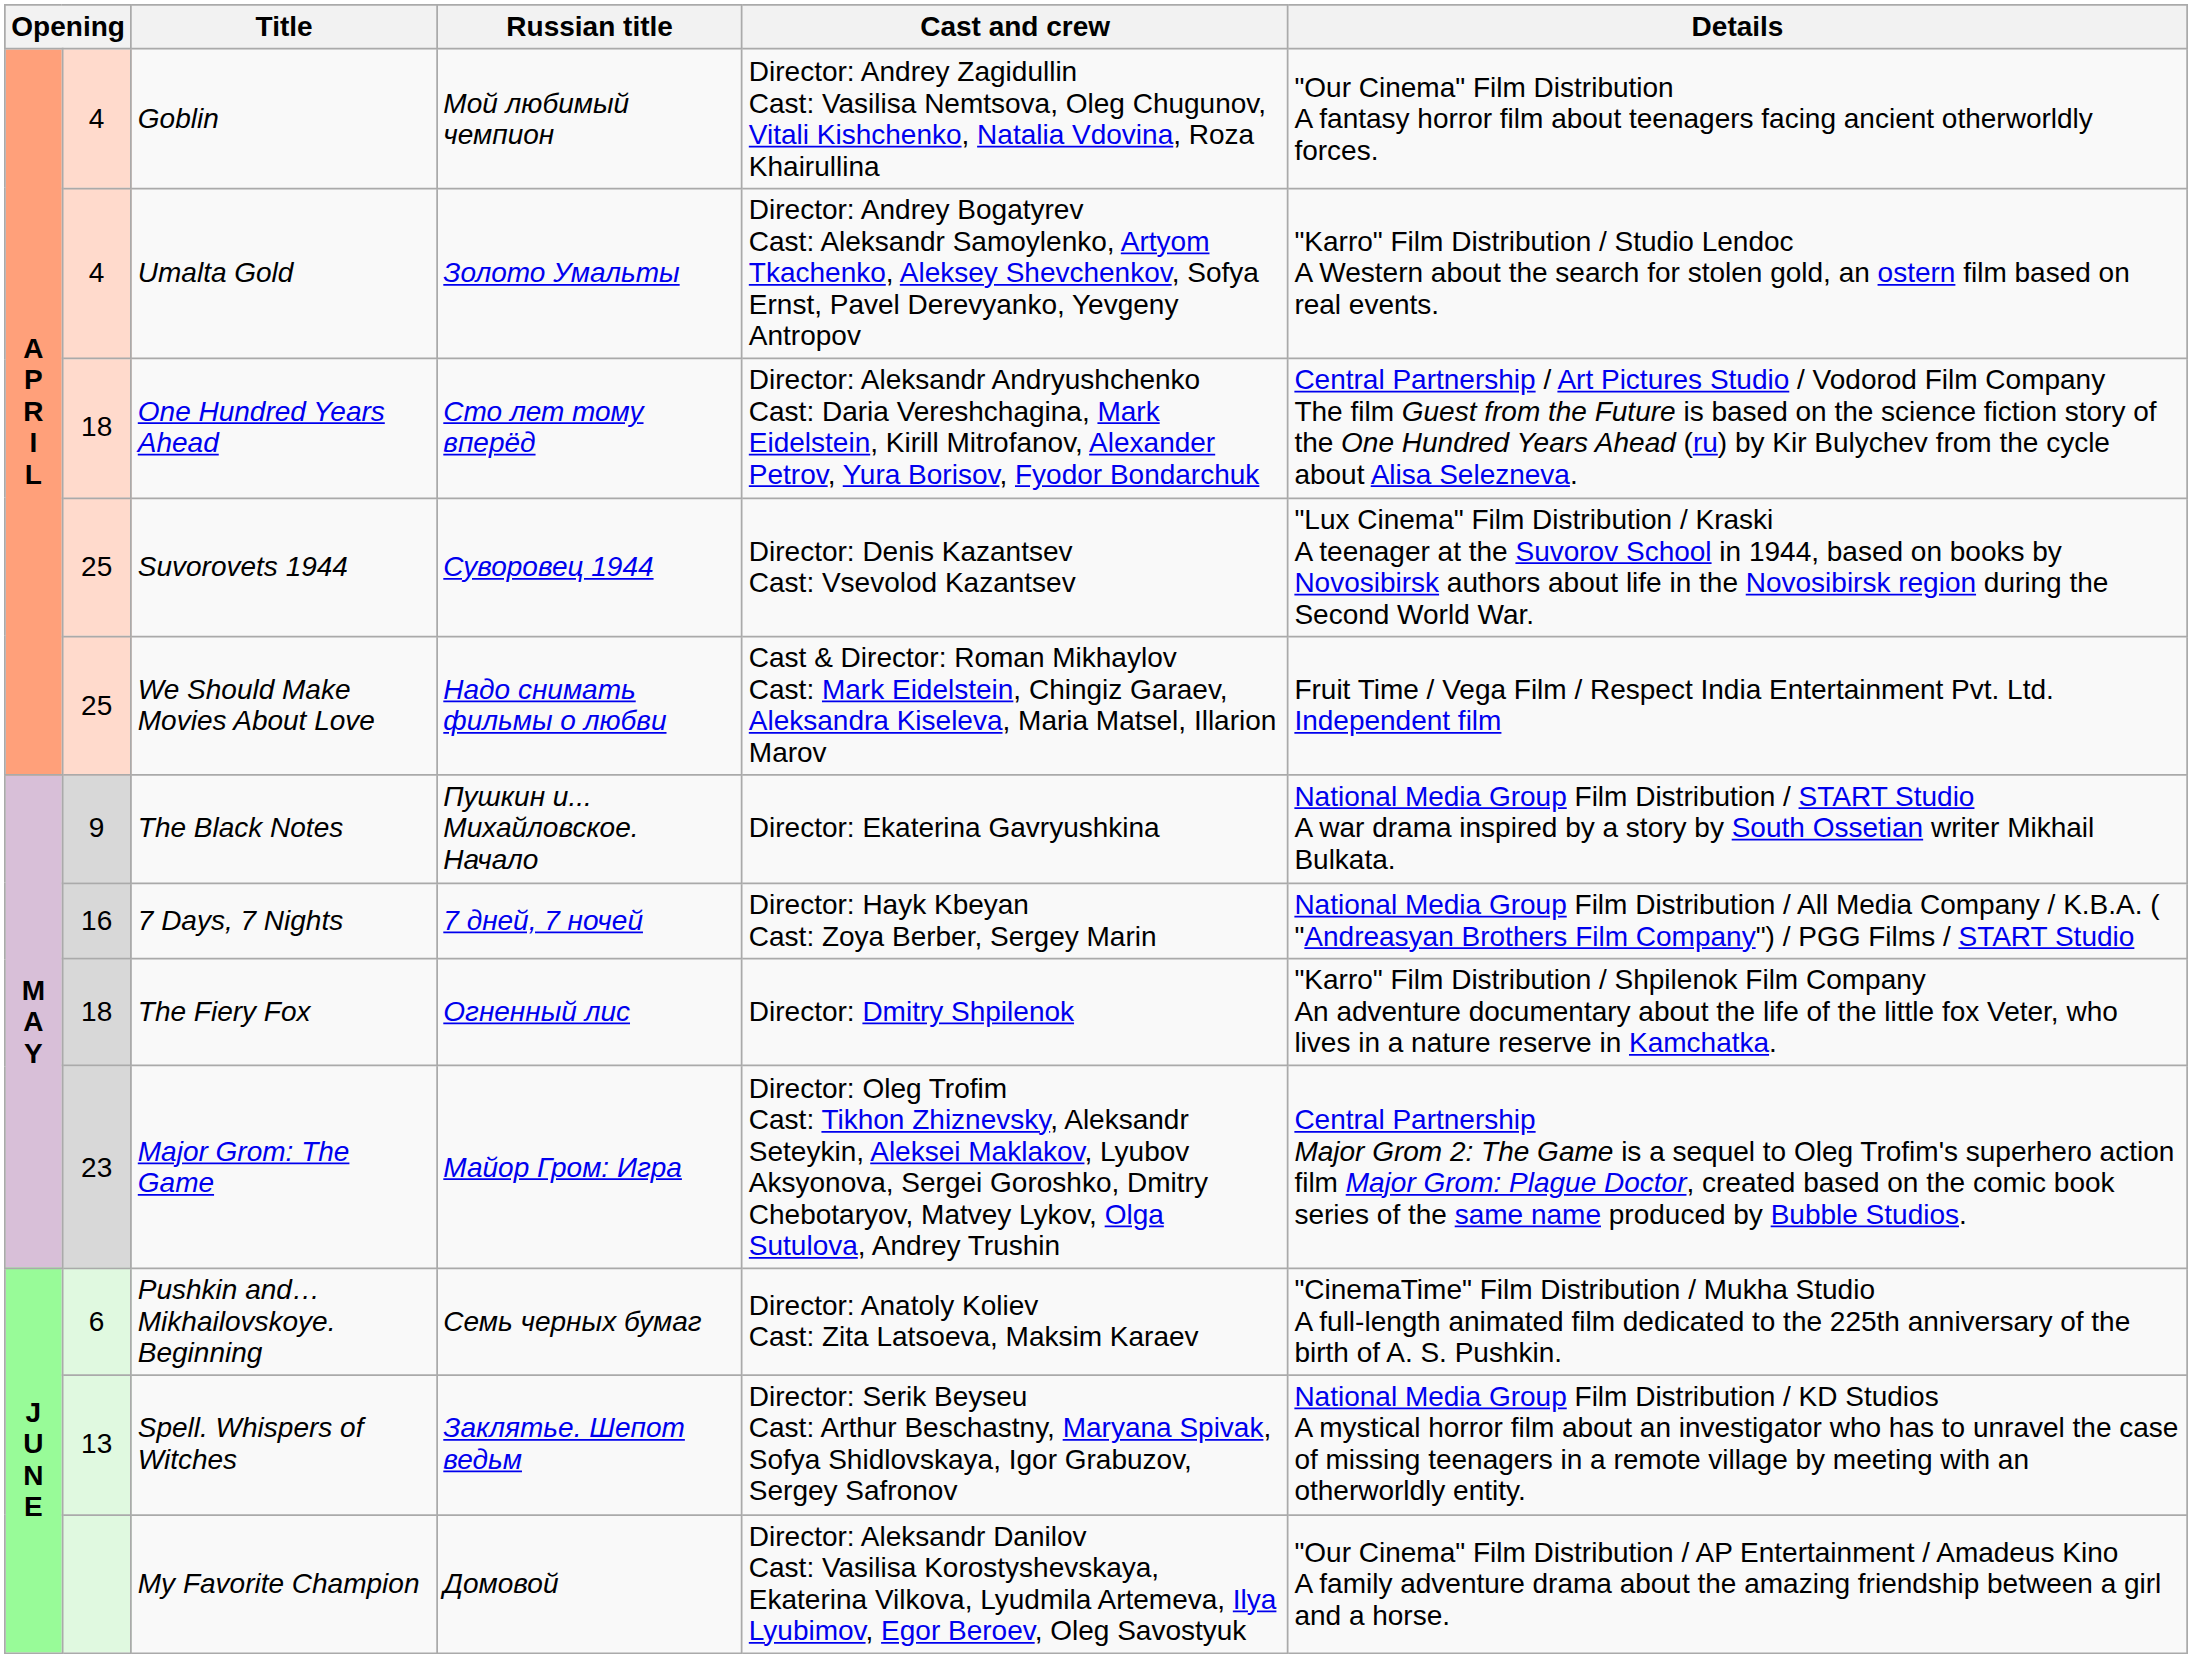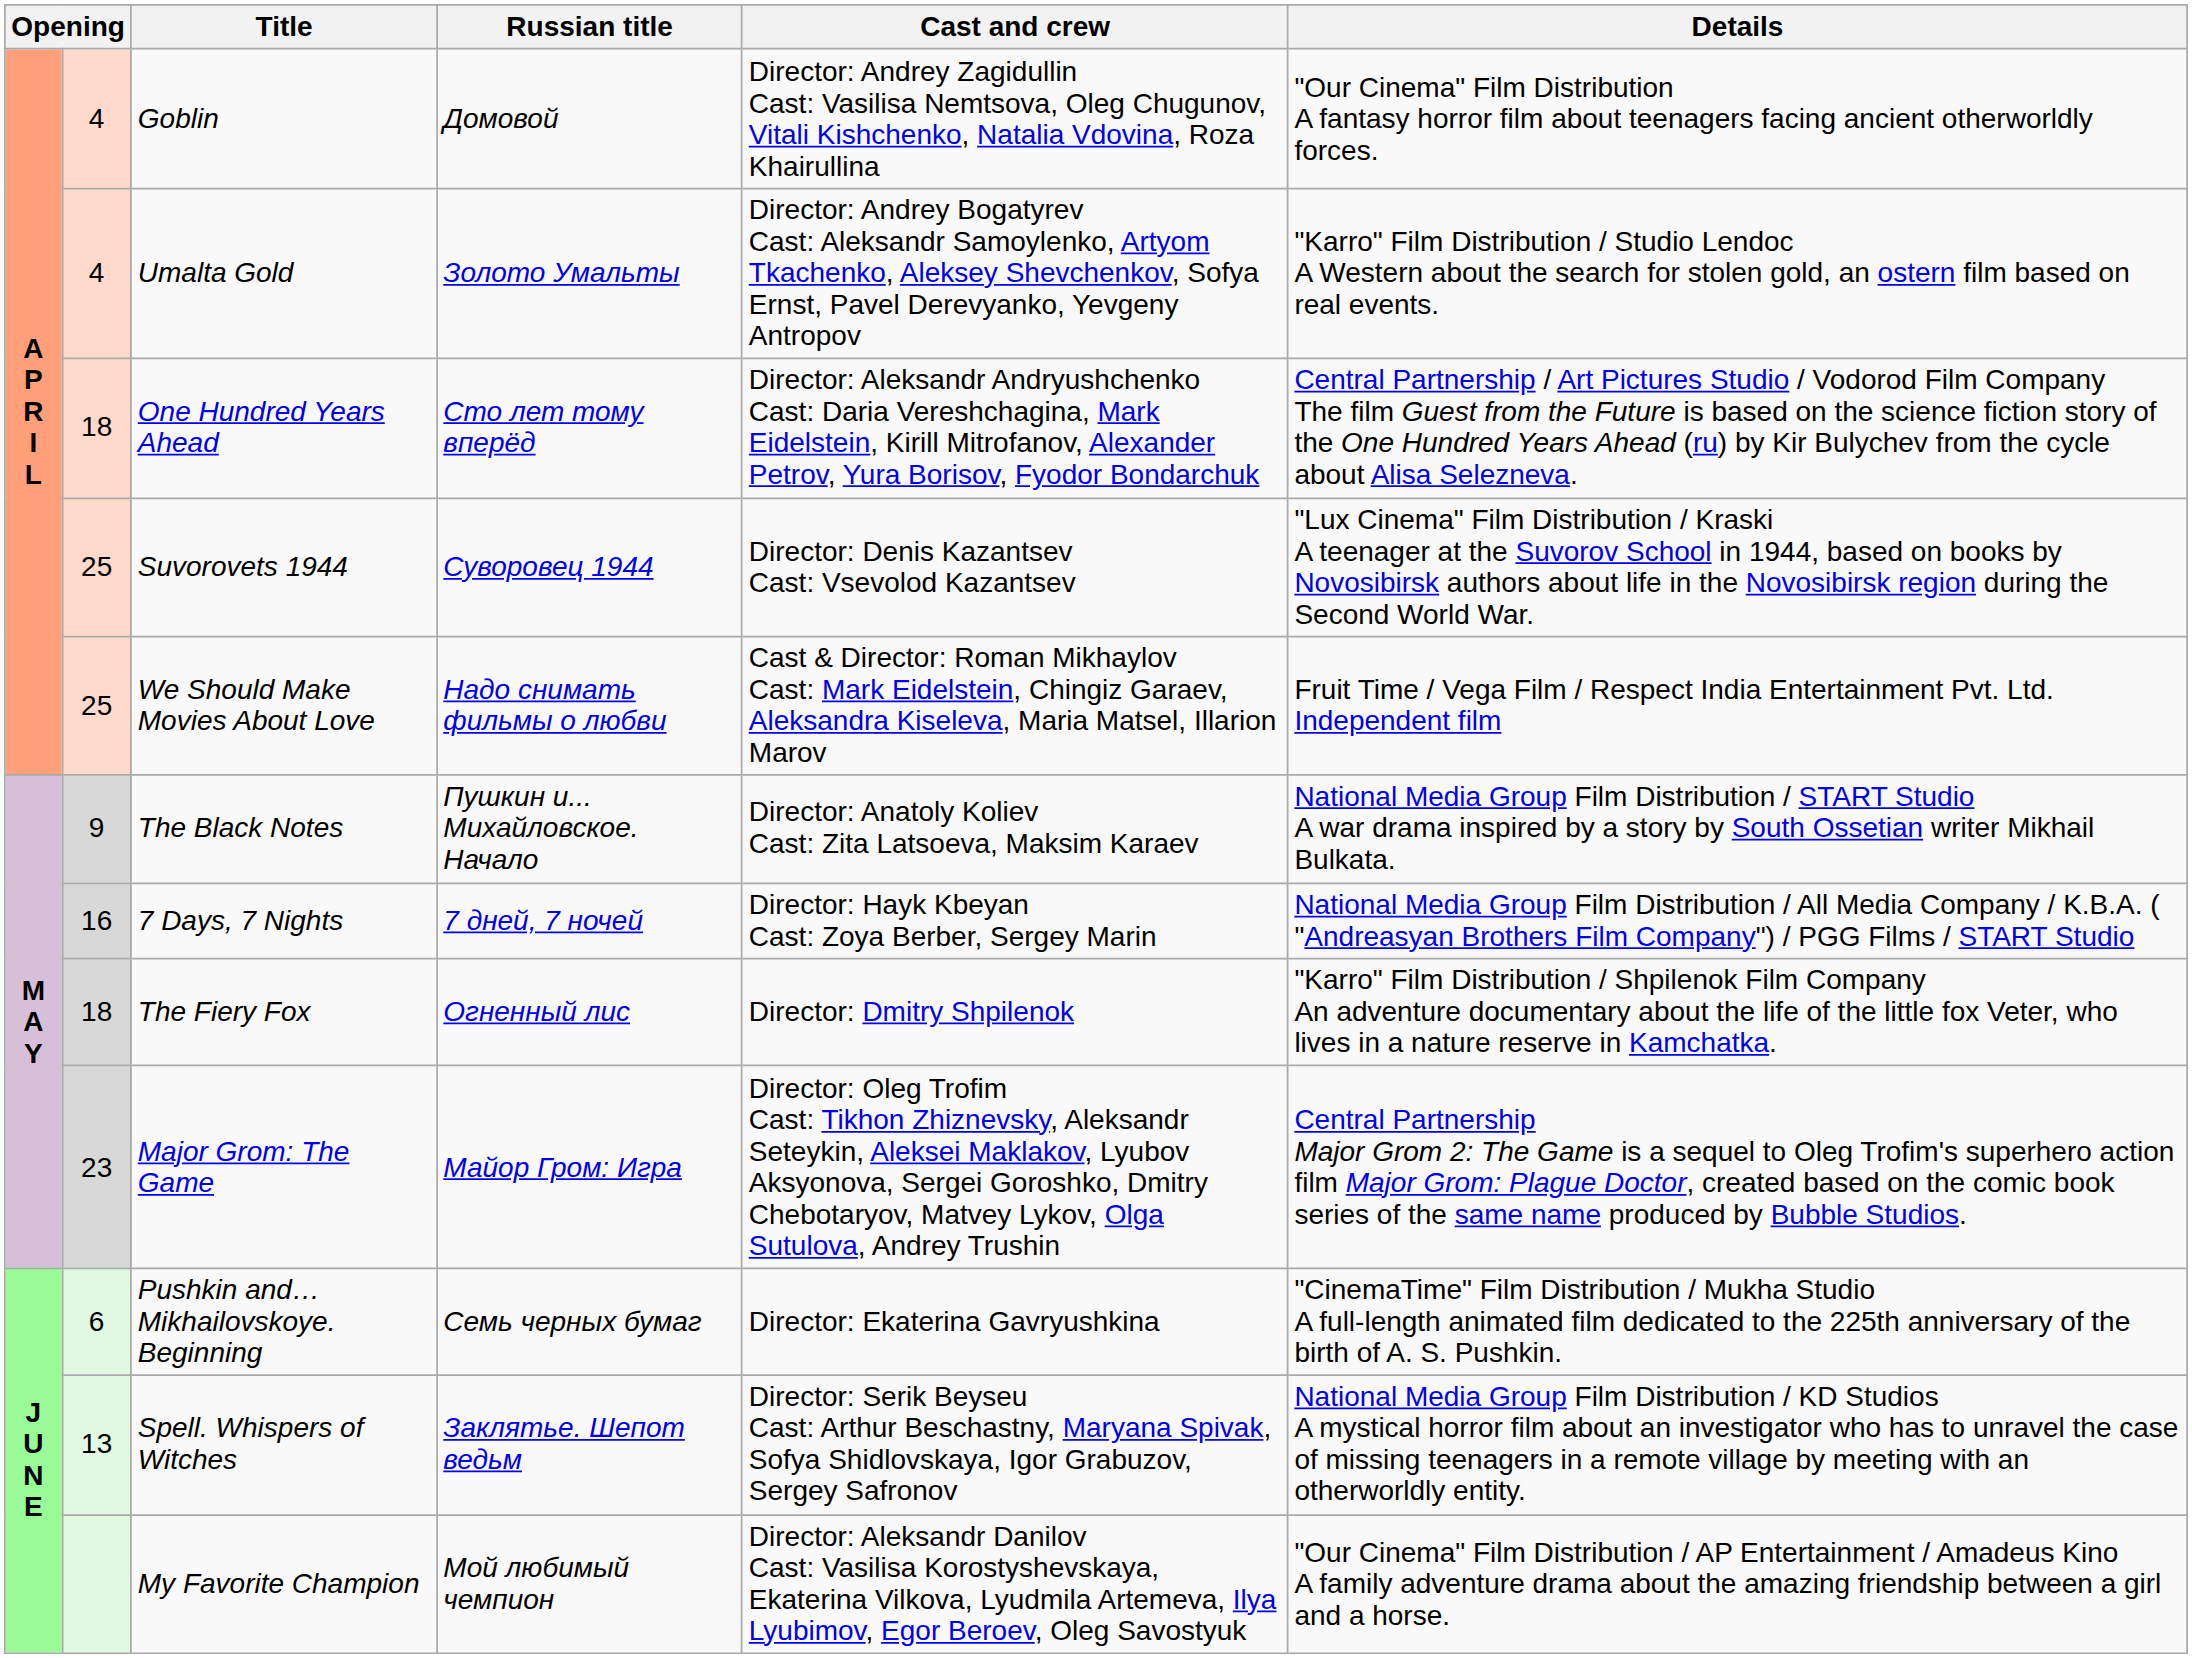(536, 118) Мой любимый чемпион -> (501, 118) Домовой
(954, 828) Director: Ekaterina Gavryushkina -> (974, 828) Director: Anatoly Koliev Cast: Zita Latsoeva, Maksim Karaev
(974, 1321) Director: Anatoly Koliev Cast: Zita Latsoeva, Maksim Karaev -> (954, 1321) Director: Ekaterina Gavryushkina
(501, 1583) Домовой -> (536, 1583) Мой любимый чемпион
